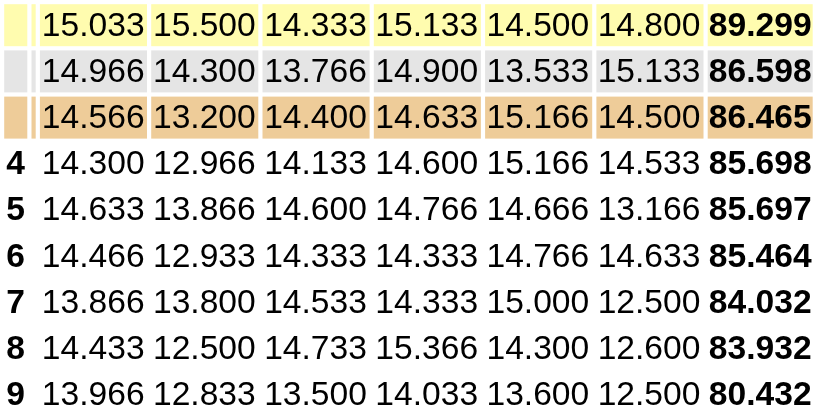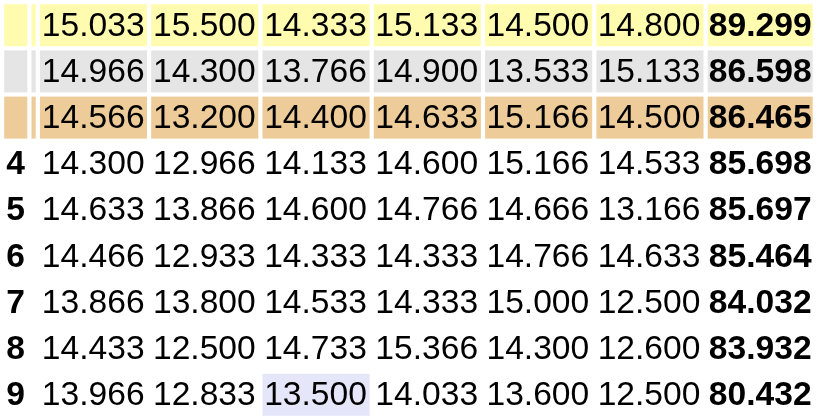(316, 394) no background -> (316, 394) lavender background
